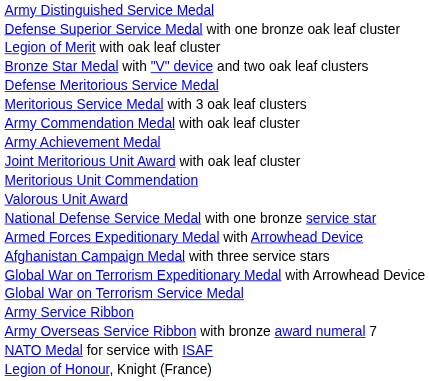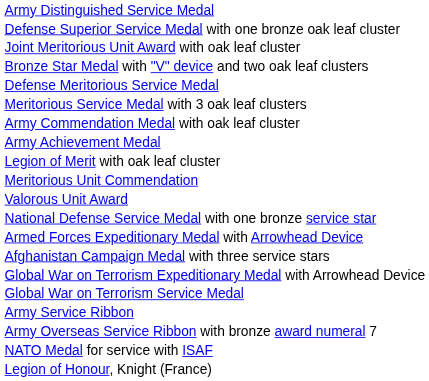(112, 48) Legion of Merit with oak leaf cluster -> (152, 48) Joint Meritorious Unit Award with oak leaf cluster
(152, 161) Joint Meritorious Unit Award with oak leaf cluster -> (112, 161) Legion of Merit with oak leaf cluster
